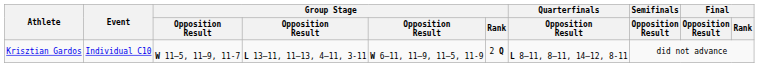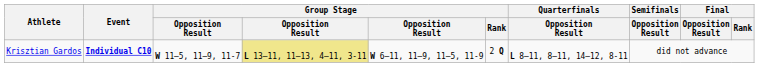(118, 51) normal -> (118, 51) bold
(305, 56) no background -> (305, 56) khaki background
